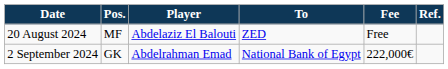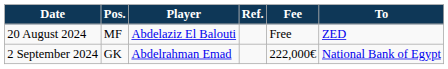columns swapped: (301, 14) <-> (430, 14)
